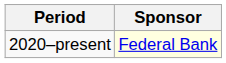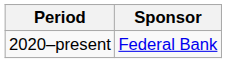(168, 44) lightyellow background -> (168, 44) no background
